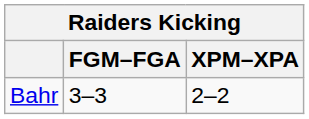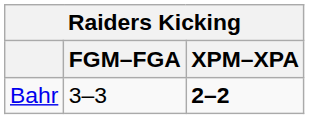(210, 95) normal -> (210, 95) bold
